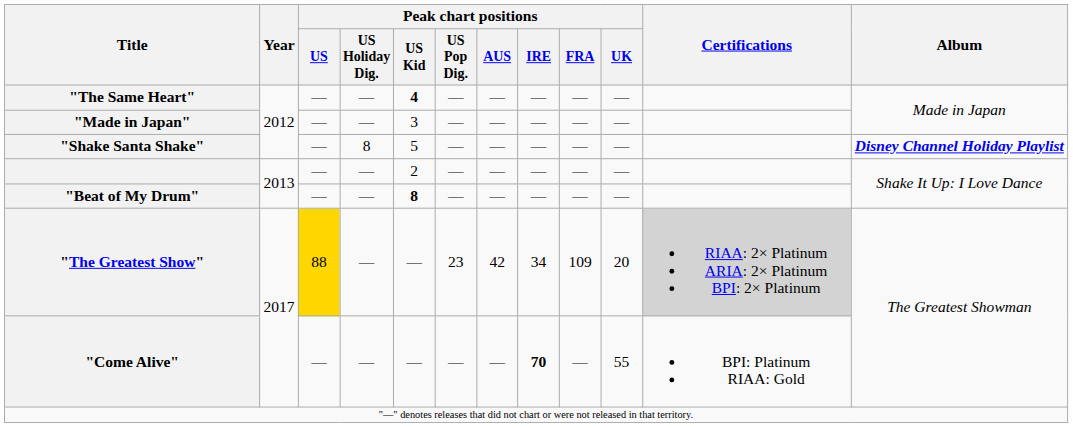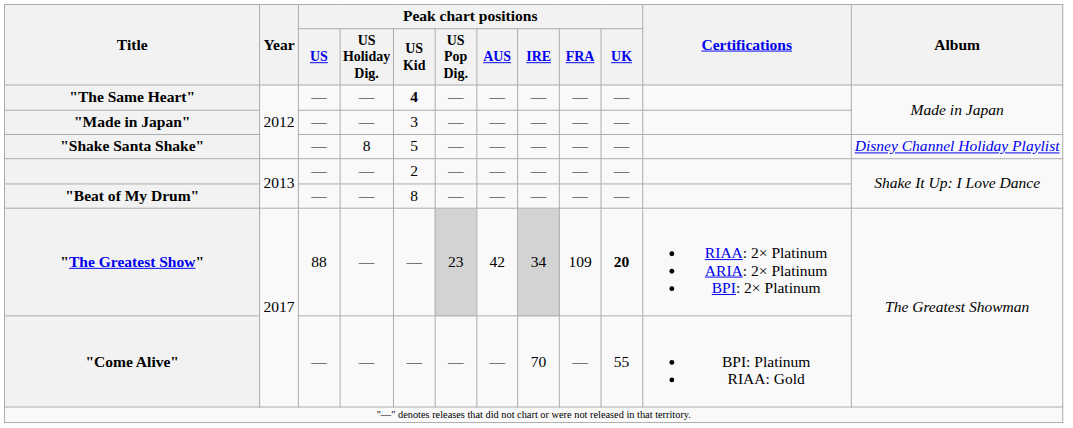(959, 146) bold -> (957, 146) normal
(414, 195) bold -> (414, 195) normal
(319, 262) gold background -> (319, 262) no background
(456, 262) no background -> (456, 262) lightgrey background
(539, 262) no background -> (539, 262) lightgrey background
(622, 262) normal -> (622, 262) bold
(747, 271) lightgrey background -> (747, 271) no background
(539, 361) bold -> (539, 361) normal
